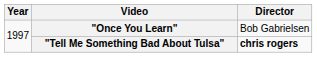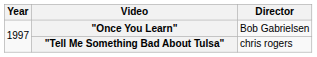(269, 44) bold -> (266, 44) normal
